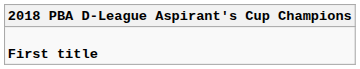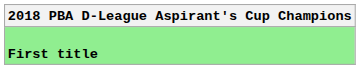(53, 54) no background -> (53, 54) lightgreen background
